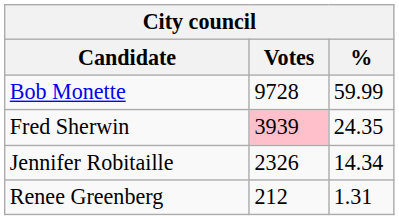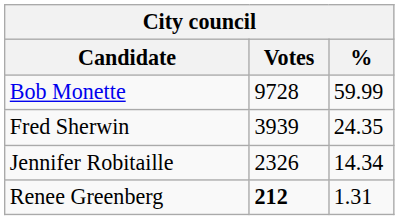(277, 127) pink background -> (277, 127) no background
(271, 197) normal -> (271, 197) bold
